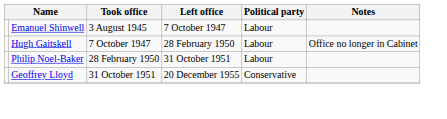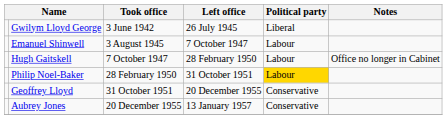+ row: (56, 28)
(258, 59) no background -> (280, 75) gold background
+ row: (38, 106)
